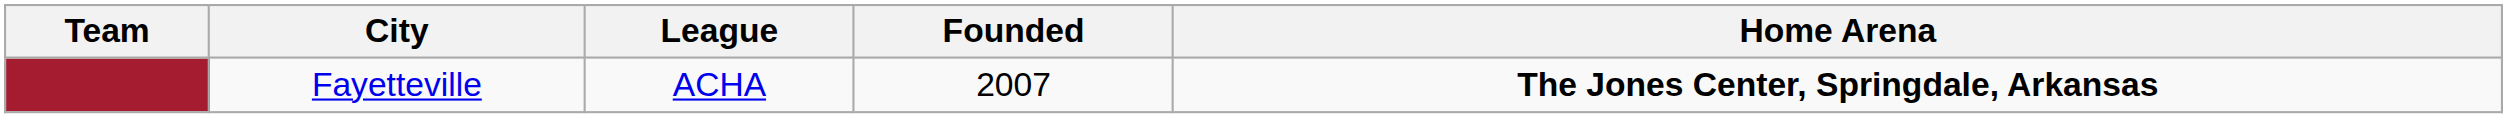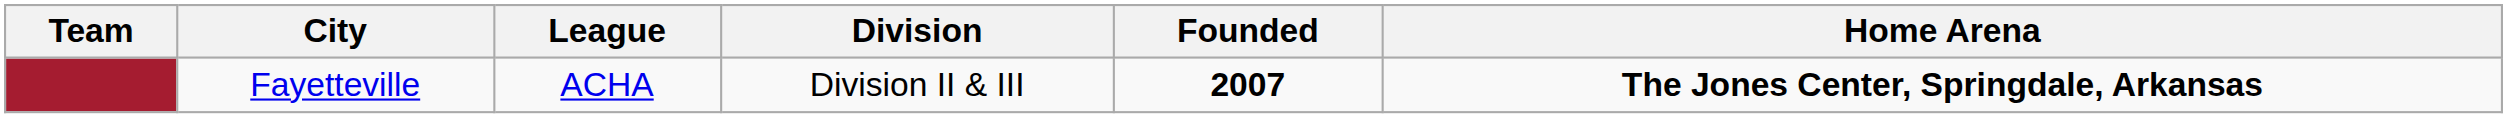+ column: (917, 31)
(1014, 84) normal -> (1248, 84) bold
